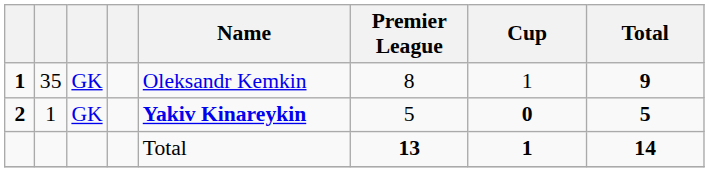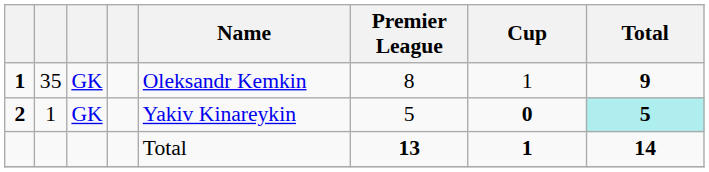(225, 114) bold -> (219, 114) normal
(645, 114) no background -> (645, 114) paleturquoise background
